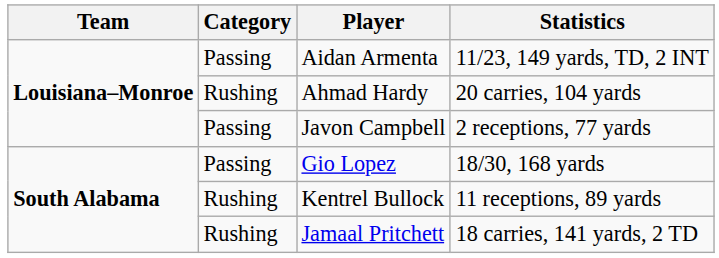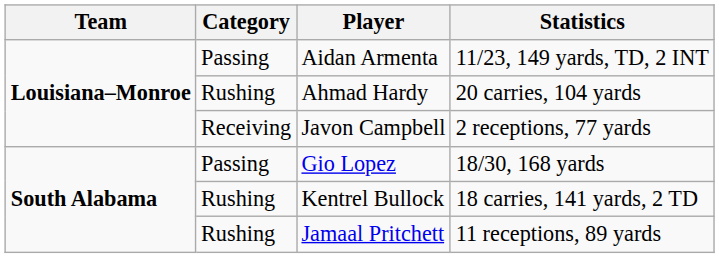(237, 128) Passing -> (246, 128) Receiving
(558, 198) 11 receptions, 89 yards -> (577, 198) 18 carries, 141 yards, 2 TD
(577, 234) 18 carries, 141 yards, 2 TD -> (558, 234) 11 receptions, 89 yards
